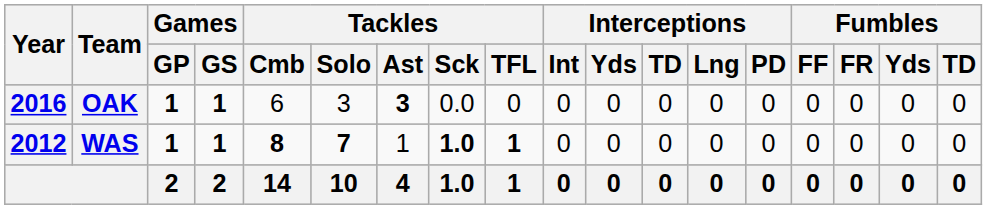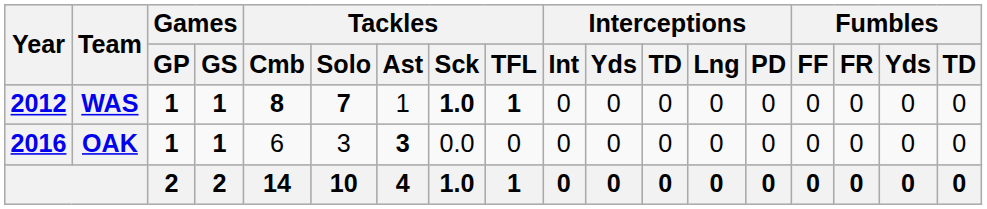rows swapped: (110, 143) <-> (110, 104)
